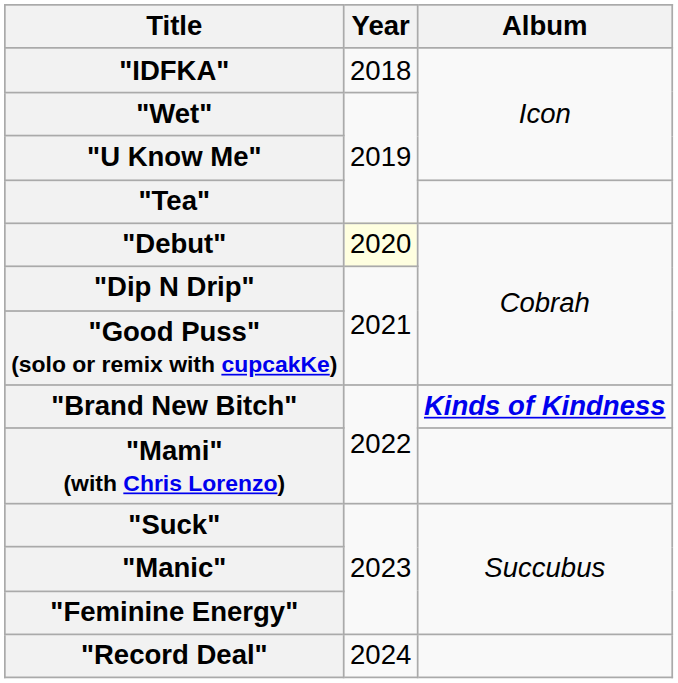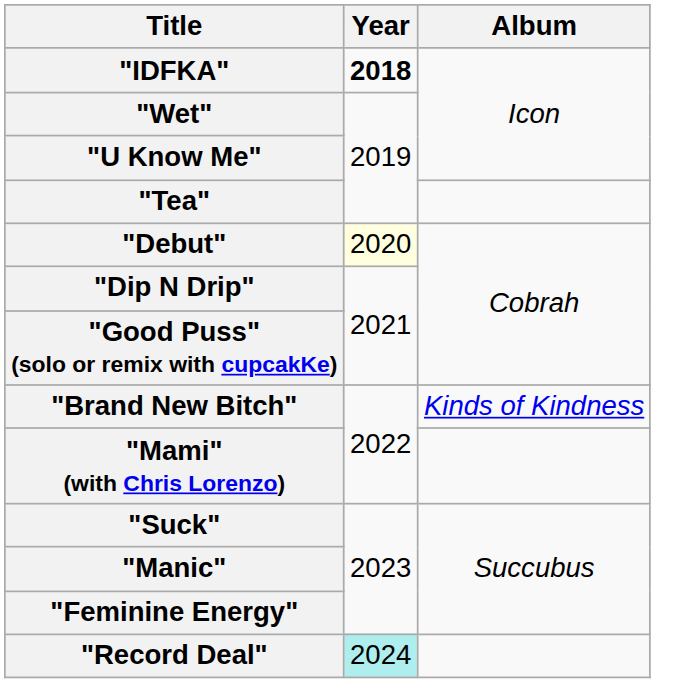(381, 69) normal -> (381, 69) bold
(545, 406) bold -> (534, 406) normal
(381, 655) no background -> (381, 655) paleturquoise background
